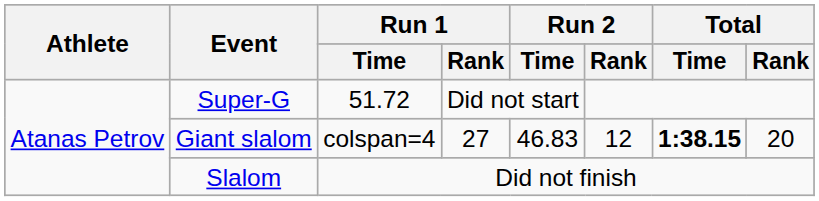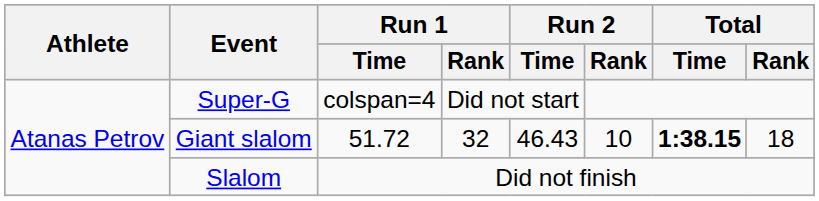(379, 100) 51.72 -> (379, 100) colspan=4
(379, 138) colspan=4 -> (379, 138) 51.72
(476, 138) 27 -> (476, 138) 32
(547, 138) 46.83 -> (547, 138) 46.43
(618, 138) 12 -> (618, 138) 10
(781, 138) 20 -> (781, 138) 18
